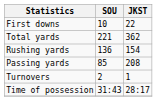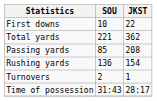rows swapped: (38, 50) <-> (38, 63)
